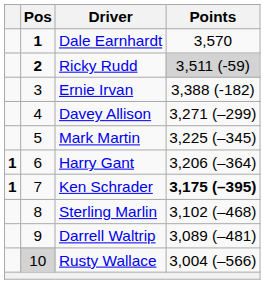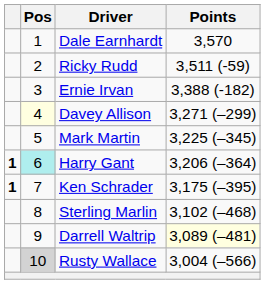(38, 41) bold -> (38, 41) normal
(38, 65) bold -> (38, 65) normal
(213, 65) lightgrey background -> (213, 65) no background
(38, 114) no background -> (38, 114) lightyellow background
(38, 163) no background -> (38, 163) paleturquoise background
(213, 187) bold -> (213, 187) normal
(213, 236) no background -> (213, 236) lightyellow background
